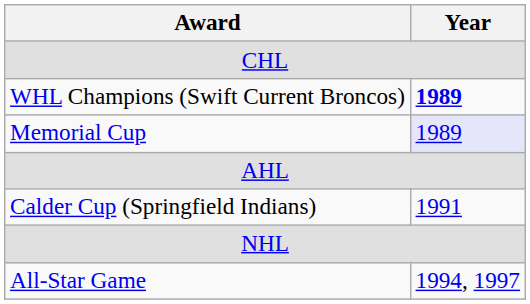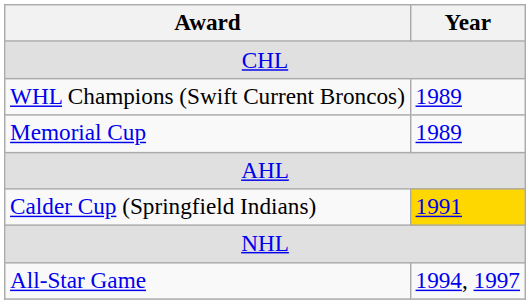(439, 96) bold -> (439, 96) normal
(439, 133) lavender background -> (439, 133) no background
(439, 206) no background -> (439, 206) gold background
